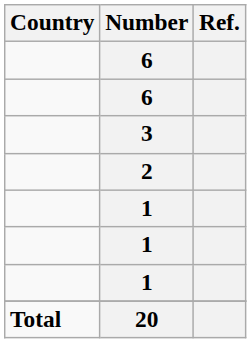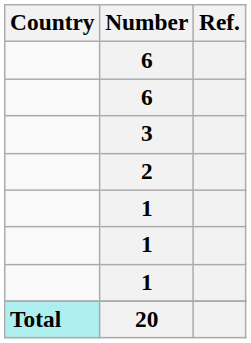(36, 319) no background -> (36, 319) paleturquoise background
